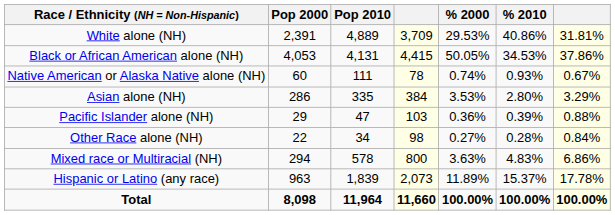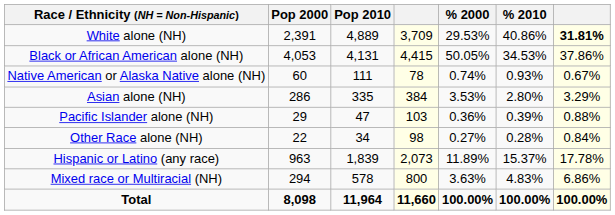(582, 35) normal -> (582, 35) bold
rows swapped: (136, 158) <-> (136, 179)
